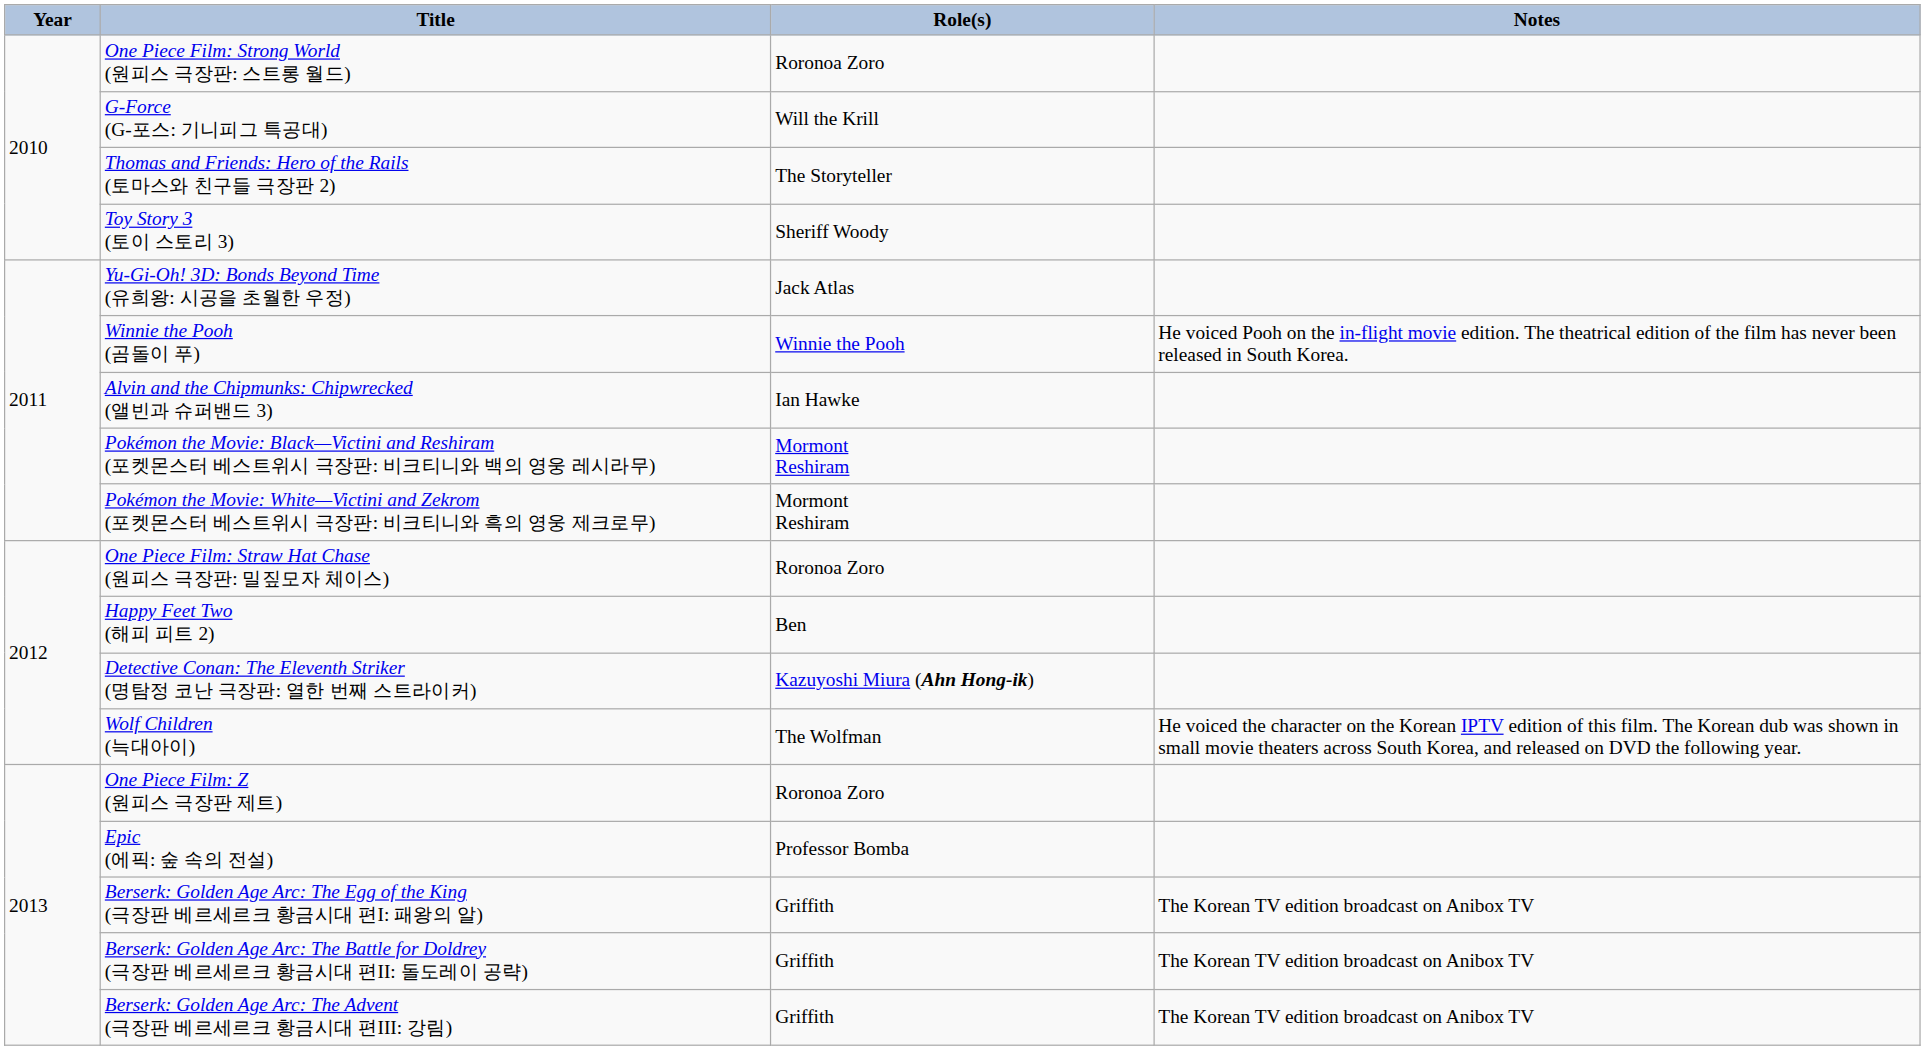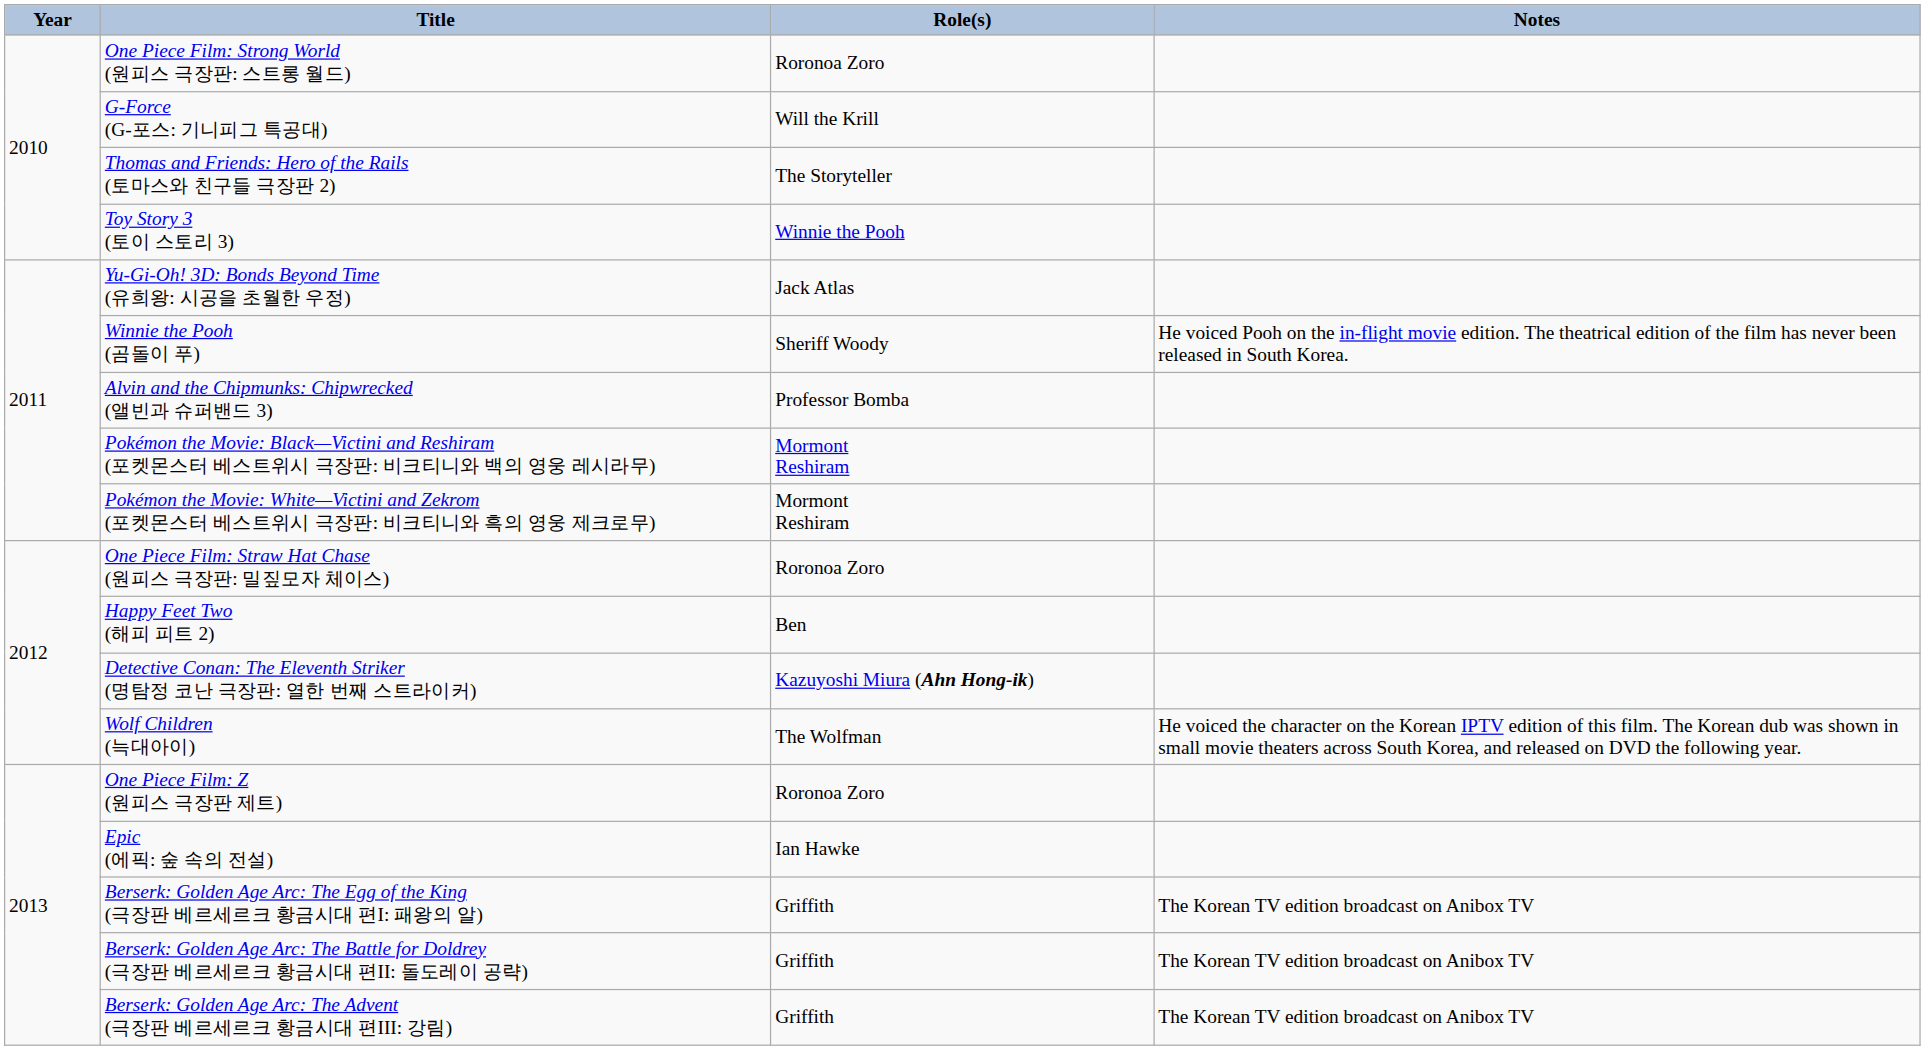(832, 231) Sheriff Woody -> (840, 231) Winnie the Pooh
(840, 343) Winnie the Pooh -> (832, 343) Sheriff Woody
(817, 399) Ian Hawke -> (842, 399) Professor Bomba
(842, 848) Professor Bomba -> (817, 848) Ian Hawke
